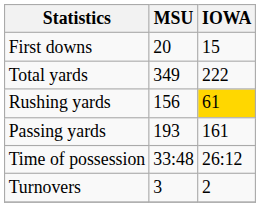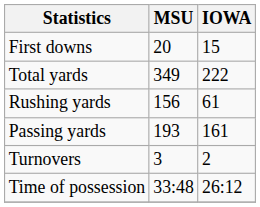(211, 103) gold background -> (211, 103) no background
rows swapped: (45, 187) <-> (77, 159)
